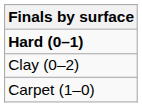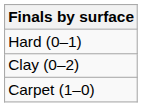(46, 41) bold -> (45, 41) normal
